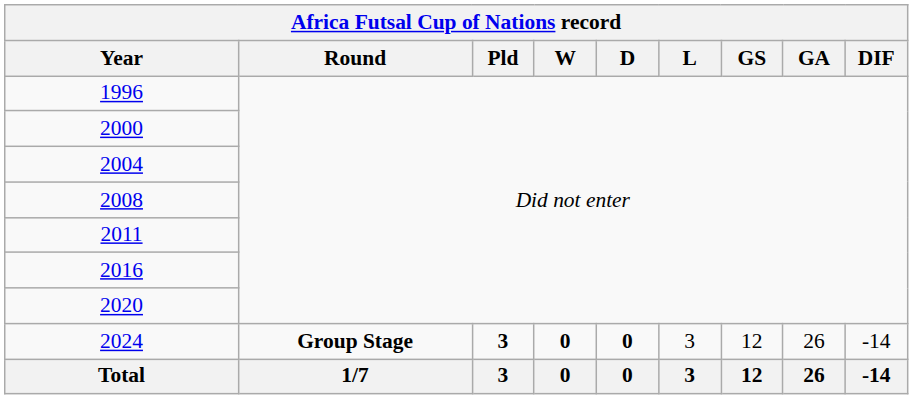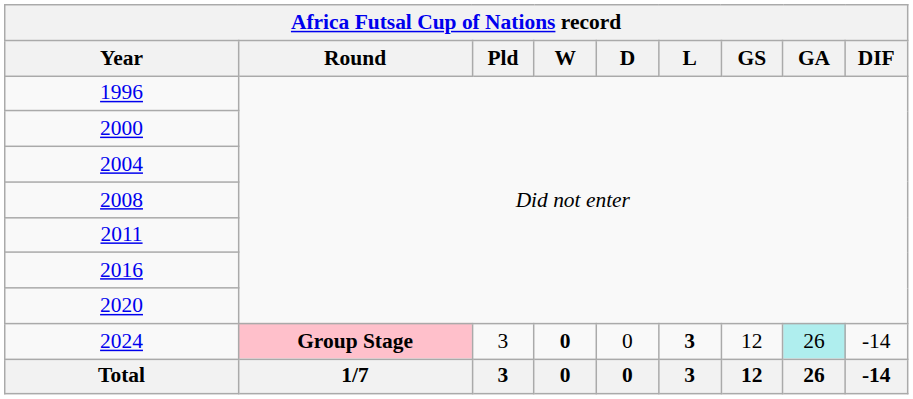(355, 341) no background -> (355, 341) pink background
(503, 341) bold -> (503, 341) normal
(627, 341) bold -> (627, 341) normal
(690, 341) normal -> (690, 341) bold
(814, 341) no background -> (814, 341) paleturquoise background
